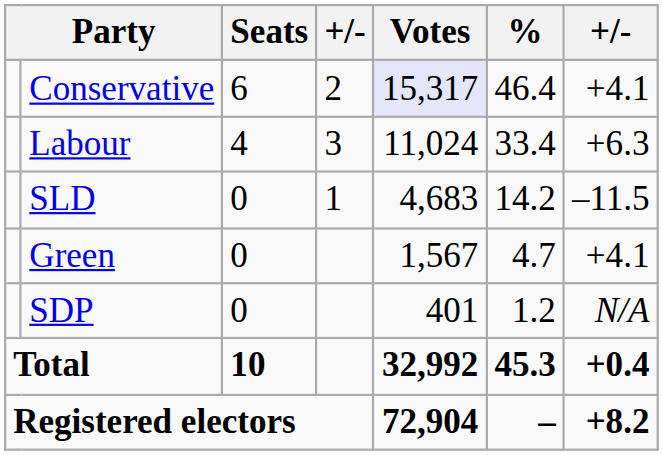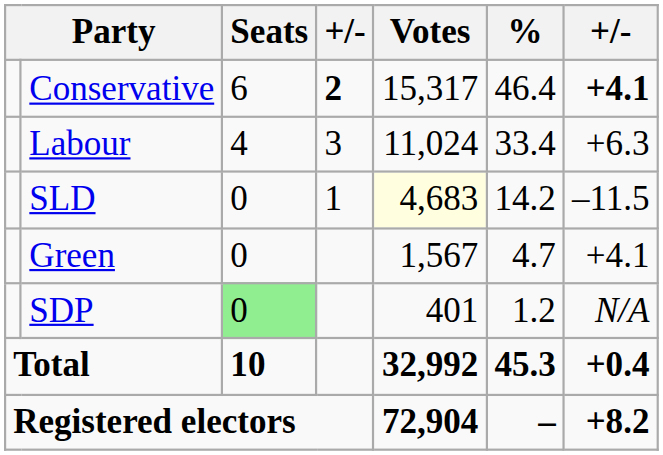(333, 87) normal -> (333, 87) bold
(430, 87) lavender background -> (430, 87) no background
(618, 87) normal -> (618, 87) bold
(439, 198) no background -> (439, 198) lightyellow background
(239, 310) no background -> (239, 310) lightgreen background
